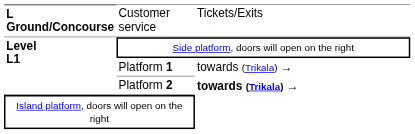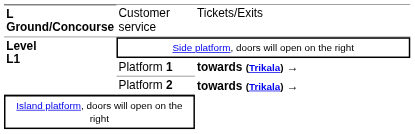(245, 67) normal -> (248, 67) bold
